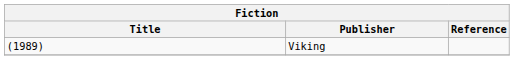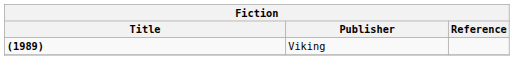(25, 46) normal -> (25, 46) bold
